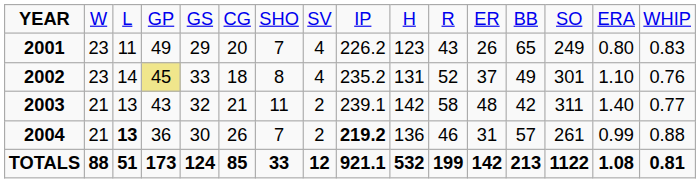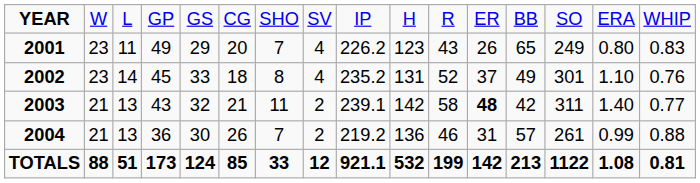(161, 76) khaki background -> (161, 76) no background
(487, 105) normal -> (487, 105) bold
(127, 134) bold -> (127, 134) normal
(363, 134) bold -> (363, 134) normal
